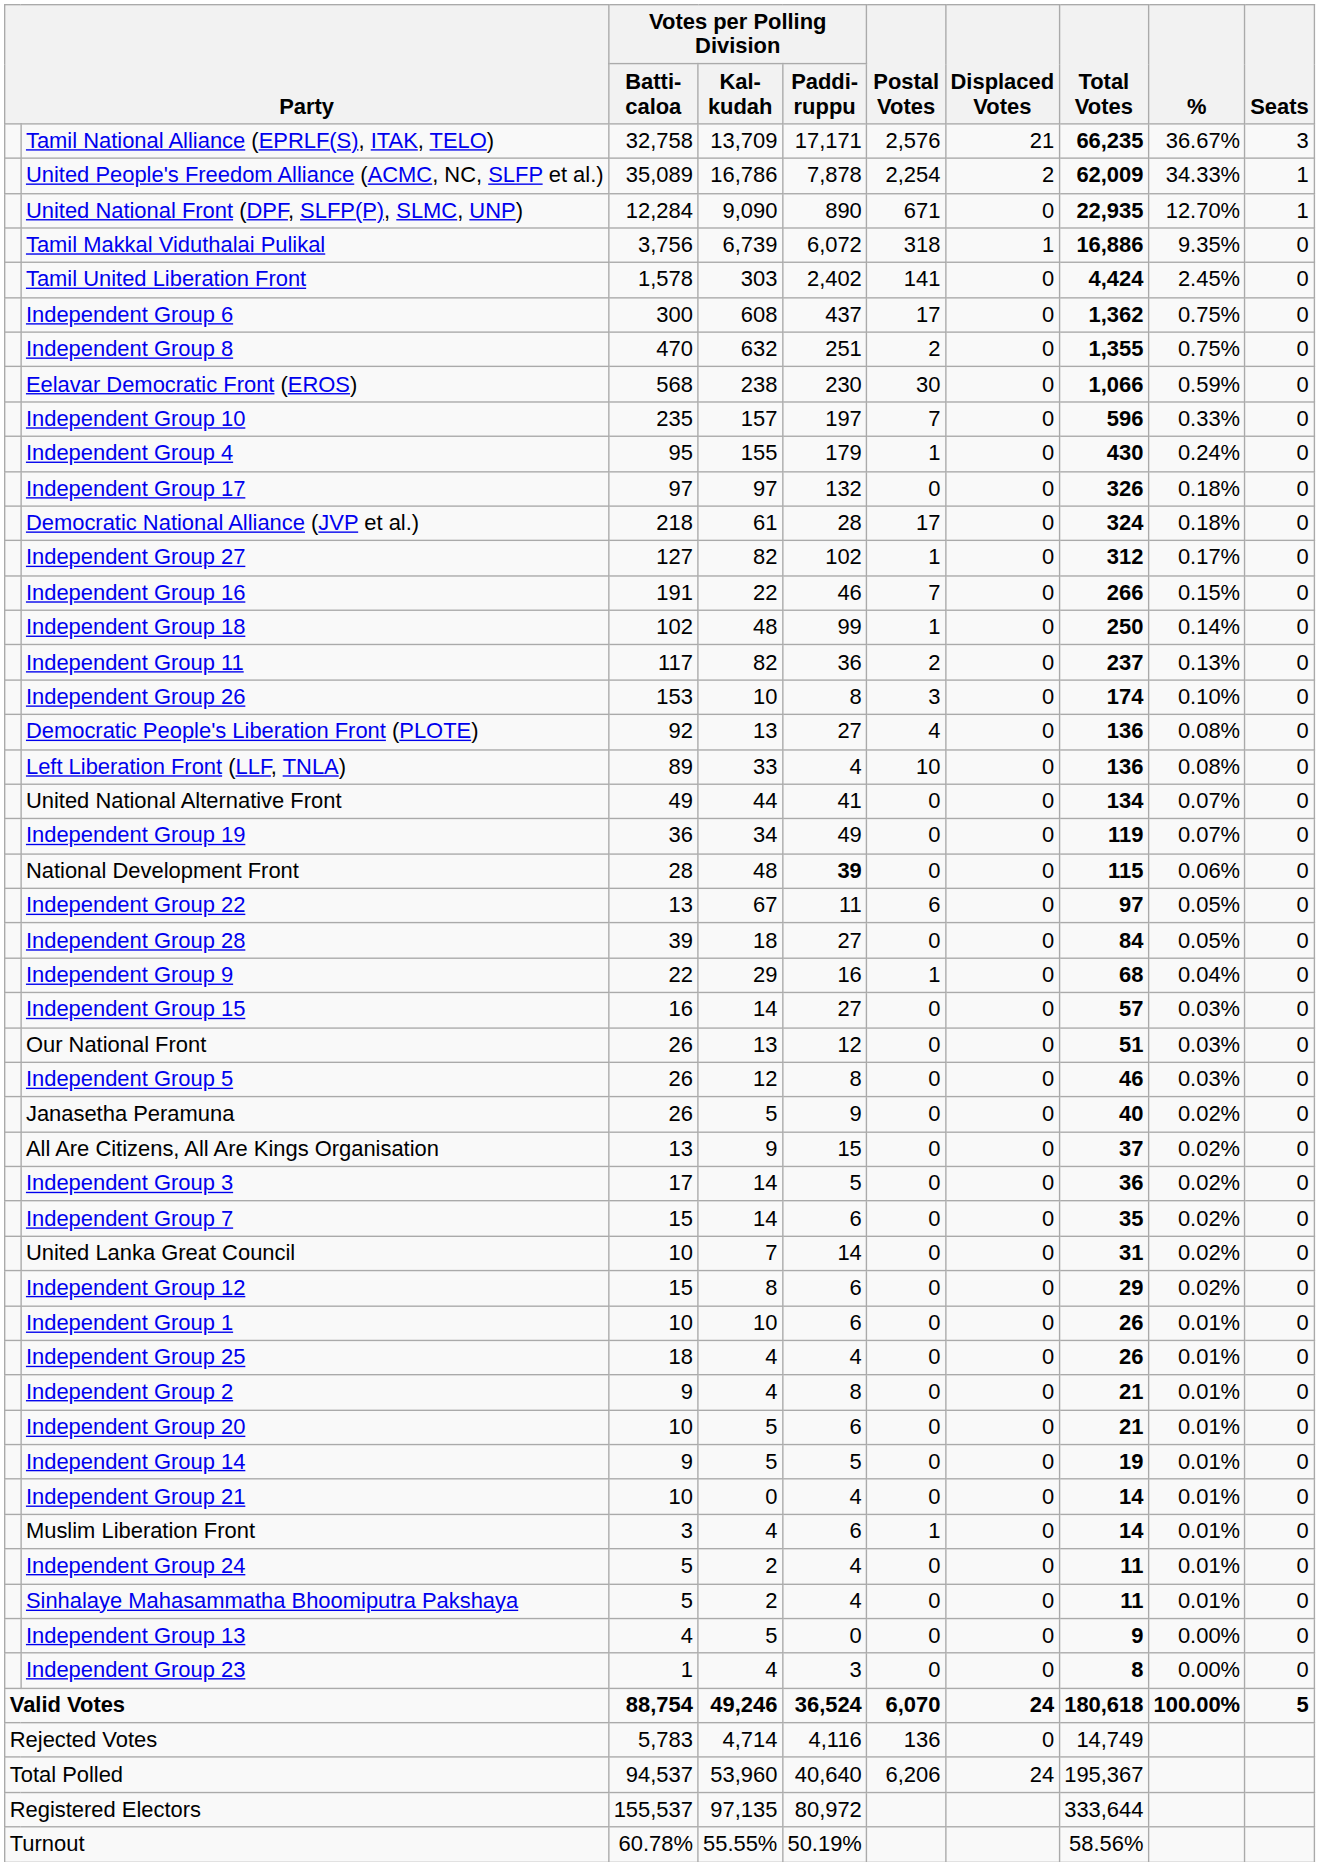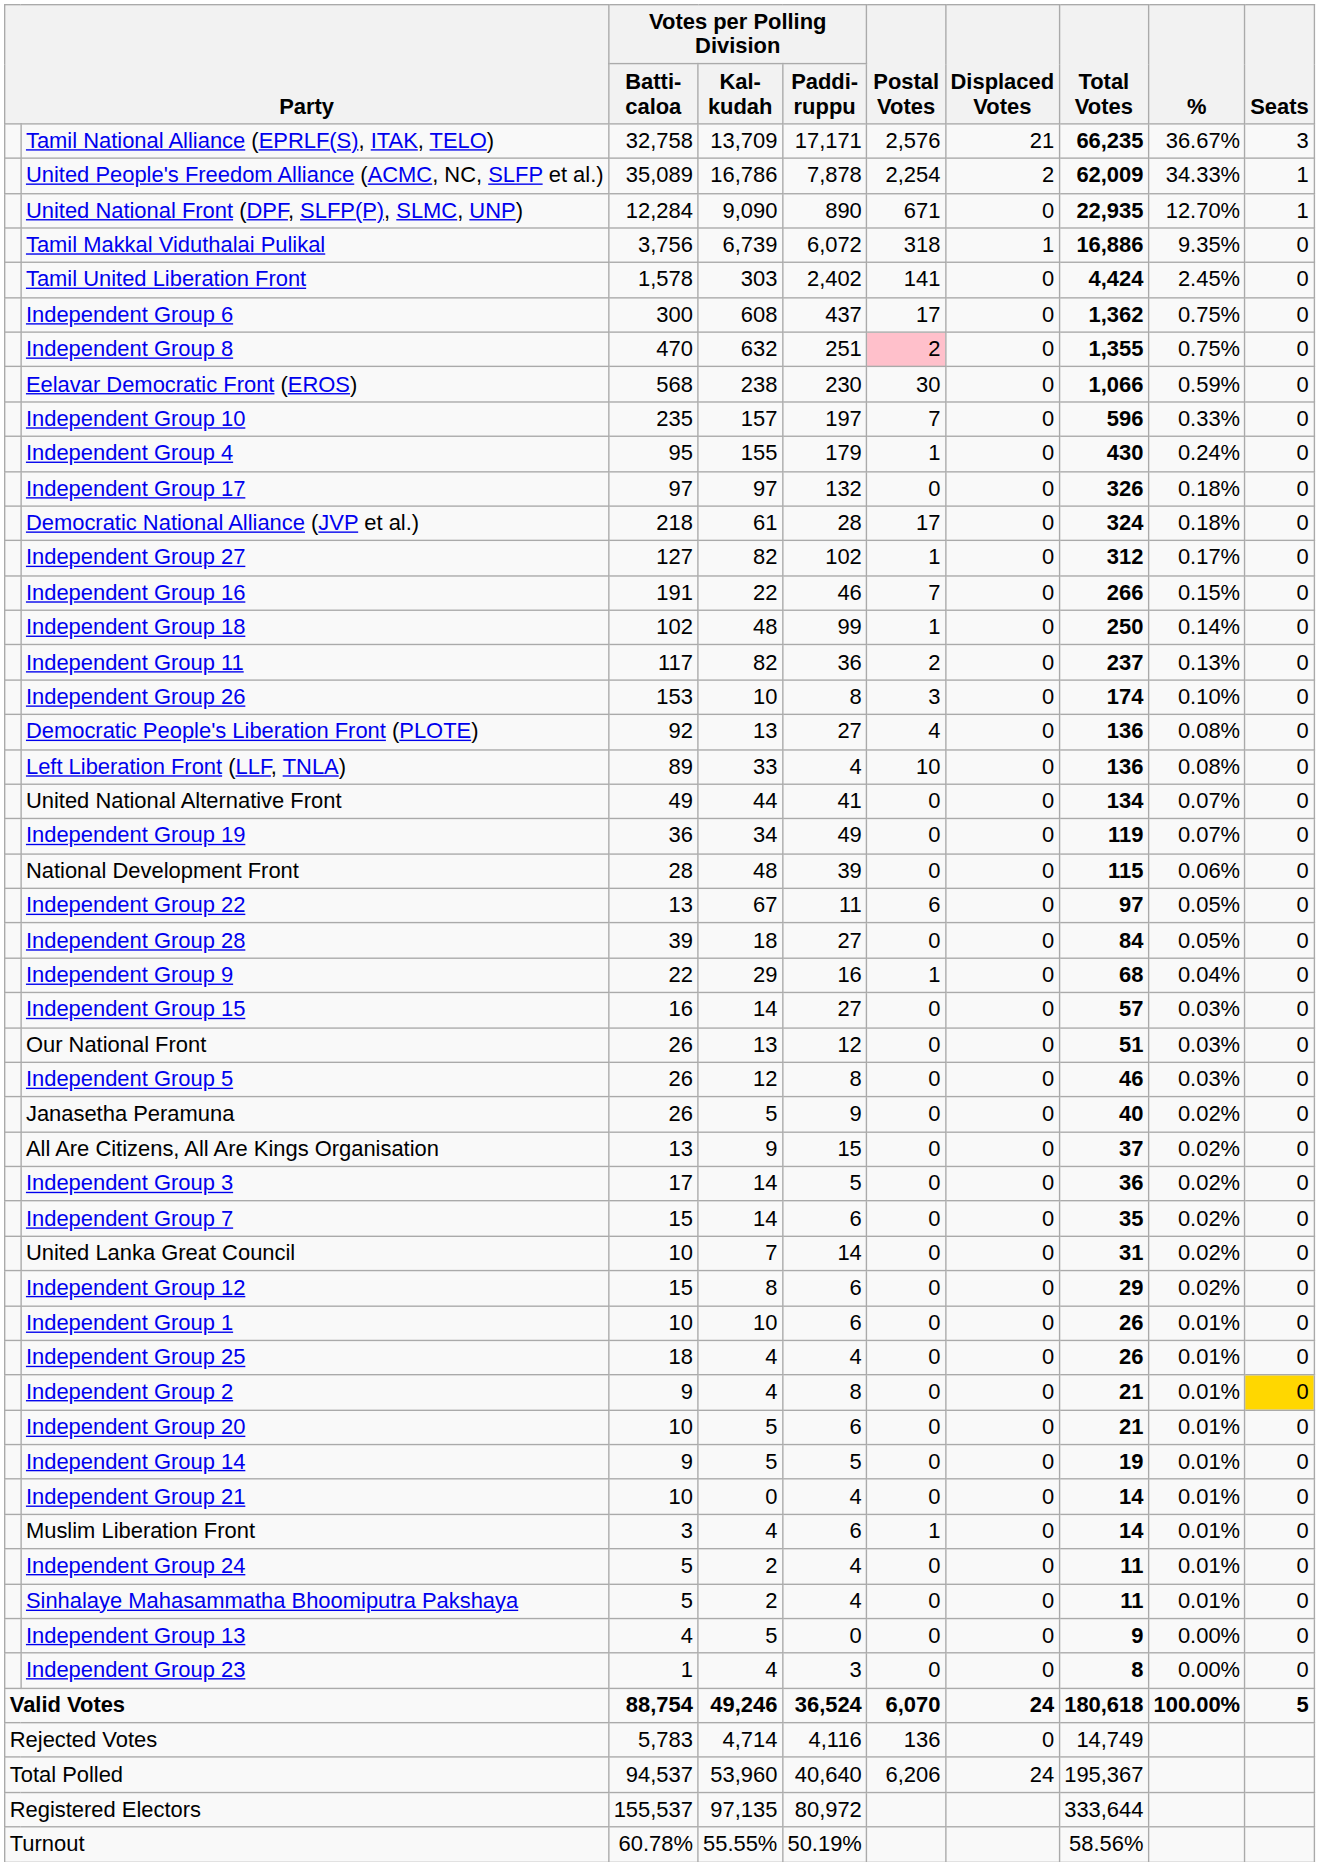(934, 349) no background -> (934, 349) pink background
(850, 870) bold -> (850, 870) normal
(1303, 1392) no background -> (1303, 1392) gold background
